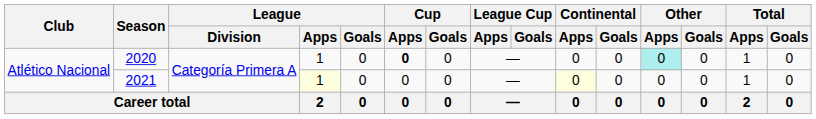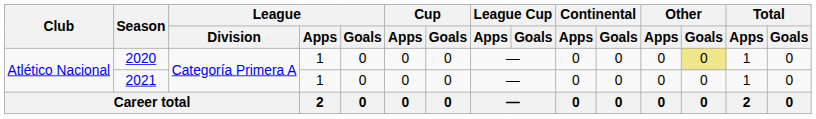(405, 59) bold -> (405, 59) normal
(661, 59) paleturquoise background -> (661, 59) no background
(704, 59) no background -> (704, 59) khaki background
(320, 80) lightyellow background -> (320, 80) no background
(576, 80) lightyellow background -> (576, 80) no background
